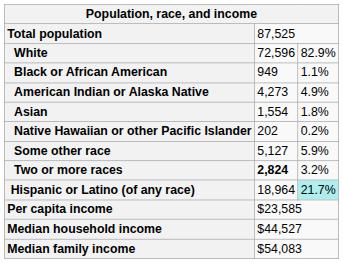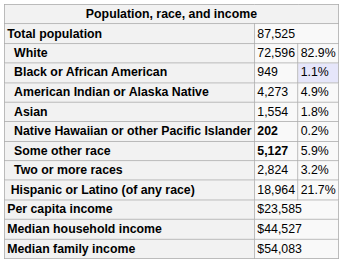(315, 72) no background -> (315, 72) lavender background
(268, 131) normal -> (268, 131) bold
(273, 151) normal -> (273, 151) bold
(273, 170) bold -> (273, 170) normal
(318, 190) paleturquoise background -> (318, 190) no background
